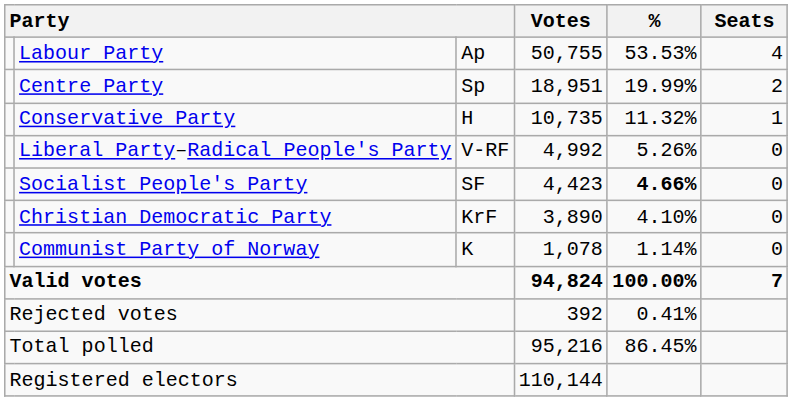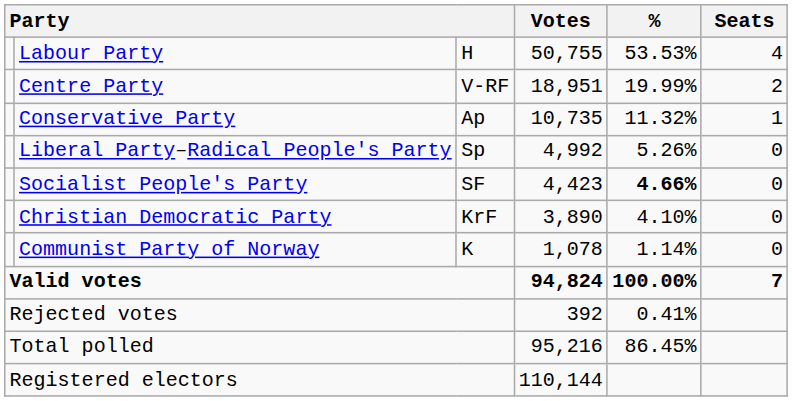(473, 54) Ap -> (467, 54) H
(473, 86) Sp -> (485, 86) V-RF
(467, 119) H -> (473, 119) Ap
(485, 152) V-RF -> (473, 152) Sp
